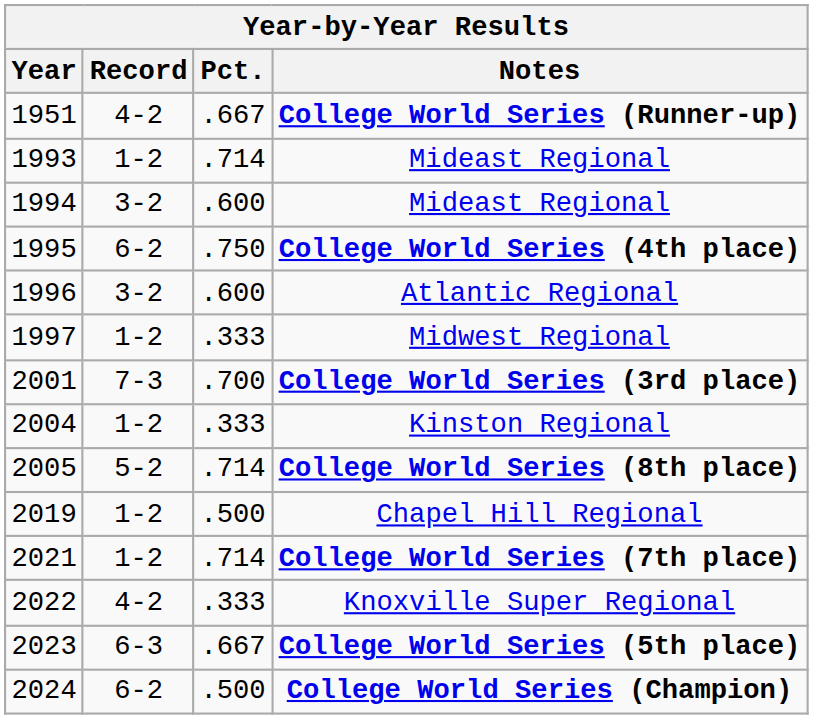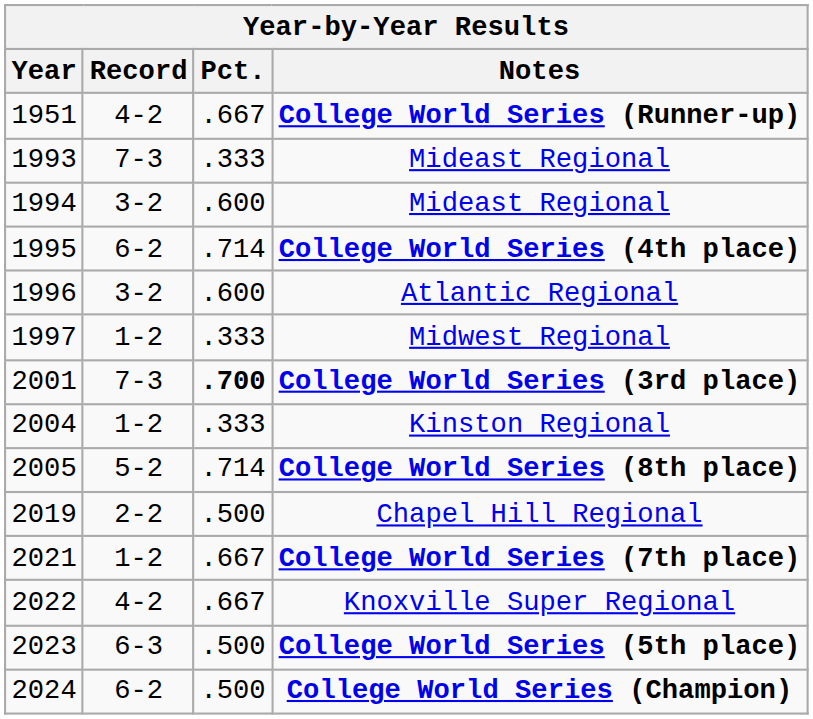(139, 160) 1-2 -> (139, 160) 7-3
(233, 160) .714 -> (233, 160) .333
(233, 249) .750 -> (233, 249) .714
(233, 381) normal -> (233, 381) bold
(139, 514) 1-2 -> (139, 514) 2-2
(233, 559) .714 -> (233, 559) .667
(233, 603) .333 -> (233, 603) .667
(233, 647) .667 -> (233, 647) .500
